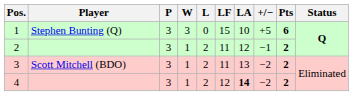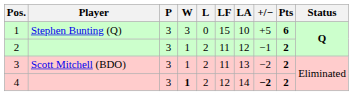(187, 82) normal -> (187, 82) bold
(244, 82) bold -> (244, 82) normal
(265, 82) normal -> (265, 82) bold
